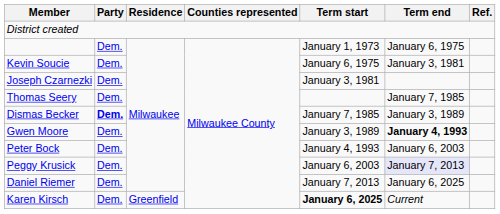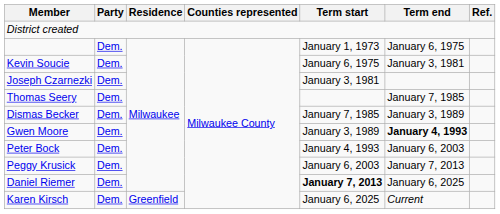(110, 115) bold -> (110, 115) normal
(426, 166) lavender background -> (426, 166) no background
(341, 183) normal -> (342, 183) bold
(342, 200) bold -> (341, 200) normal
